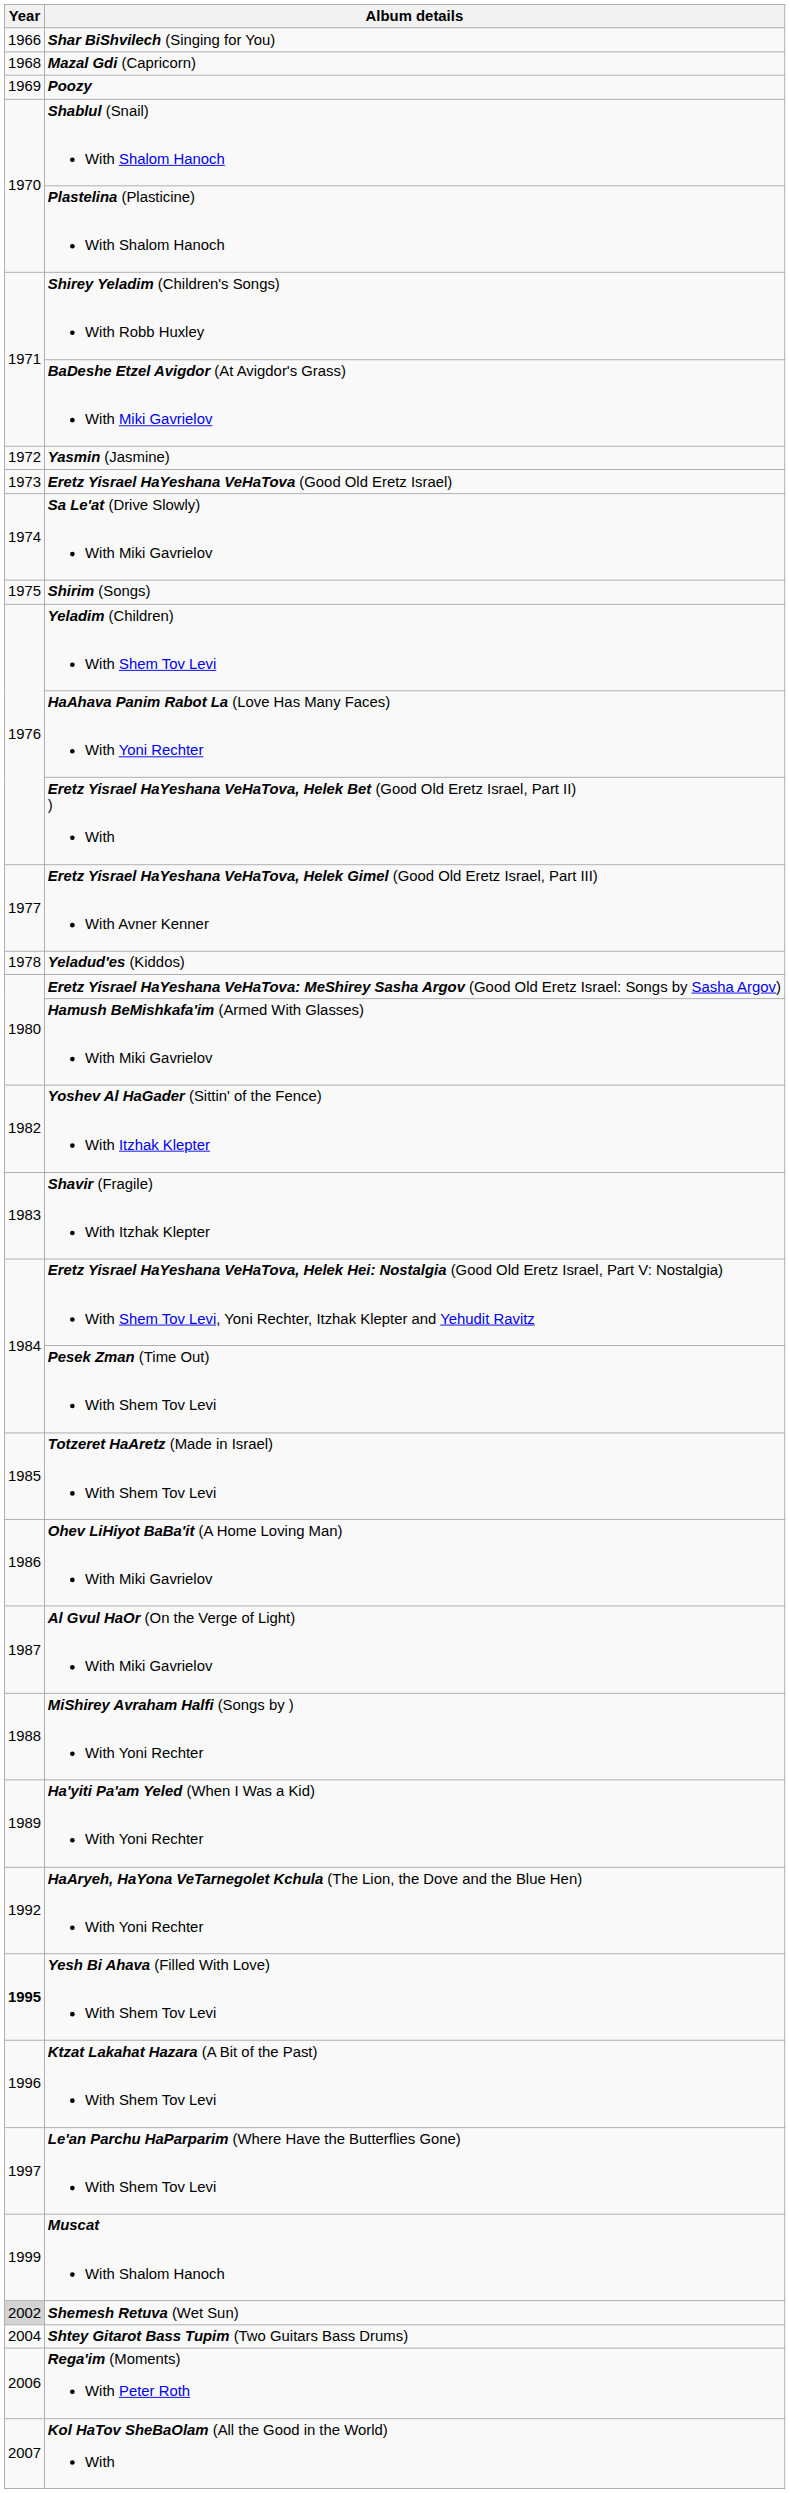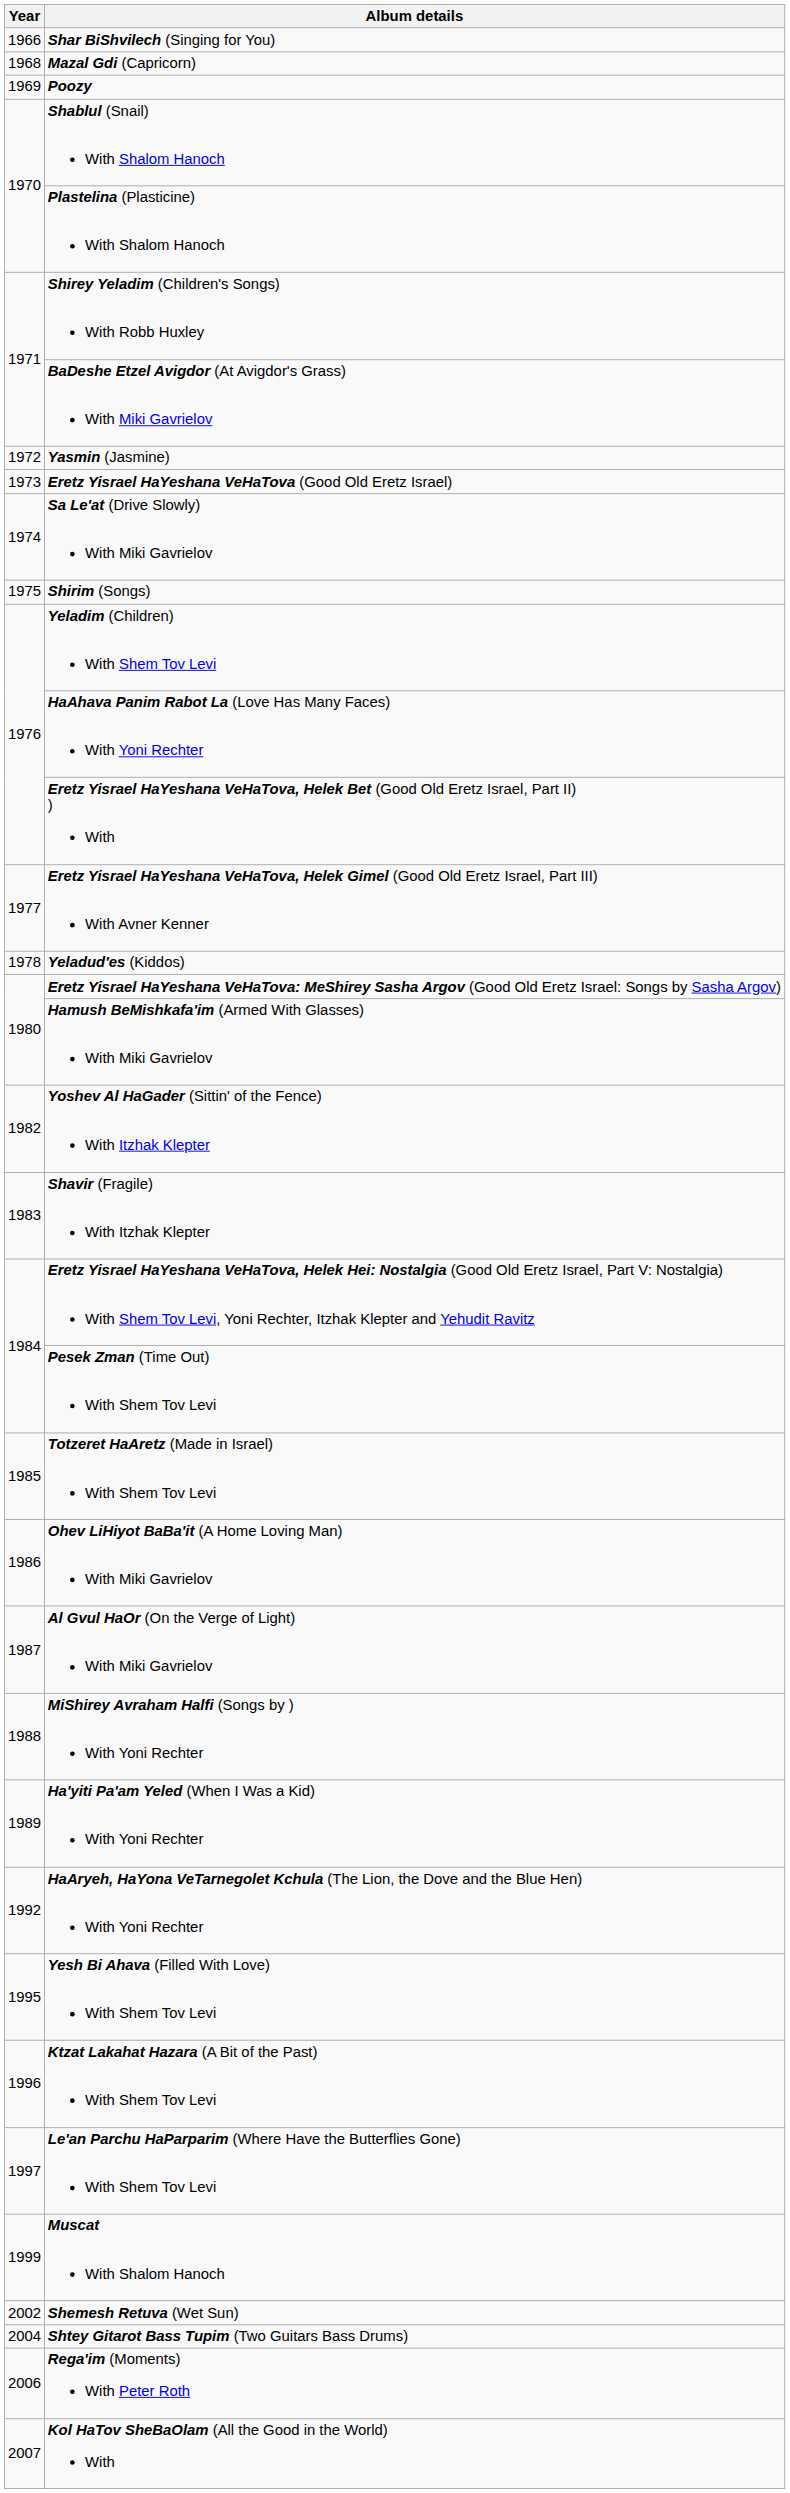(24, 1997) bold -> (24, 1997) normal
(24, 2312) lightgrey background -> (24, 2312) no background
